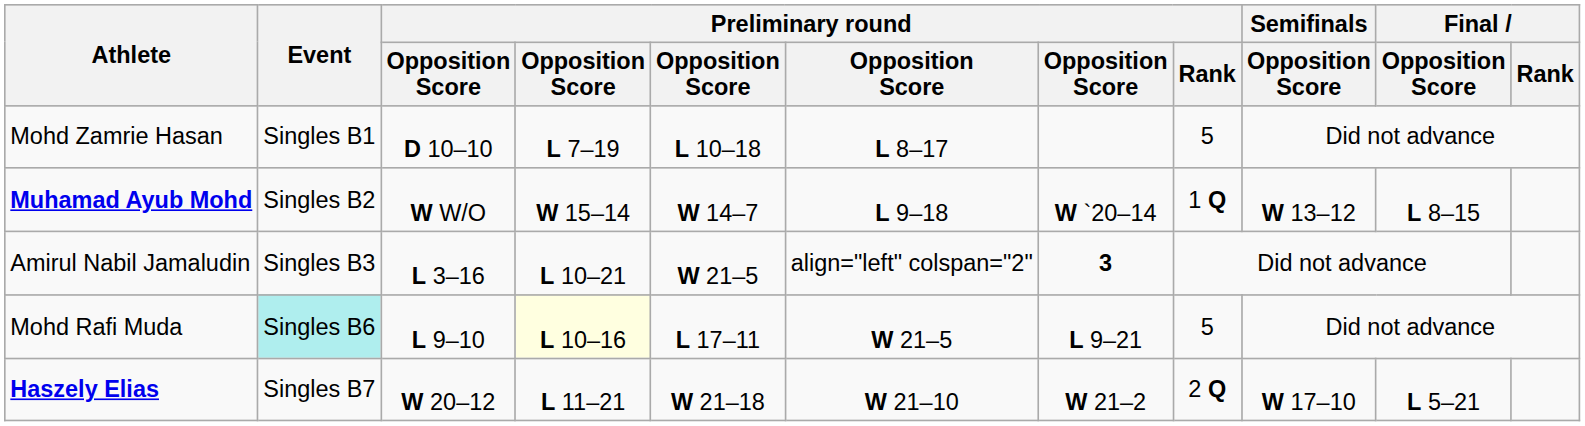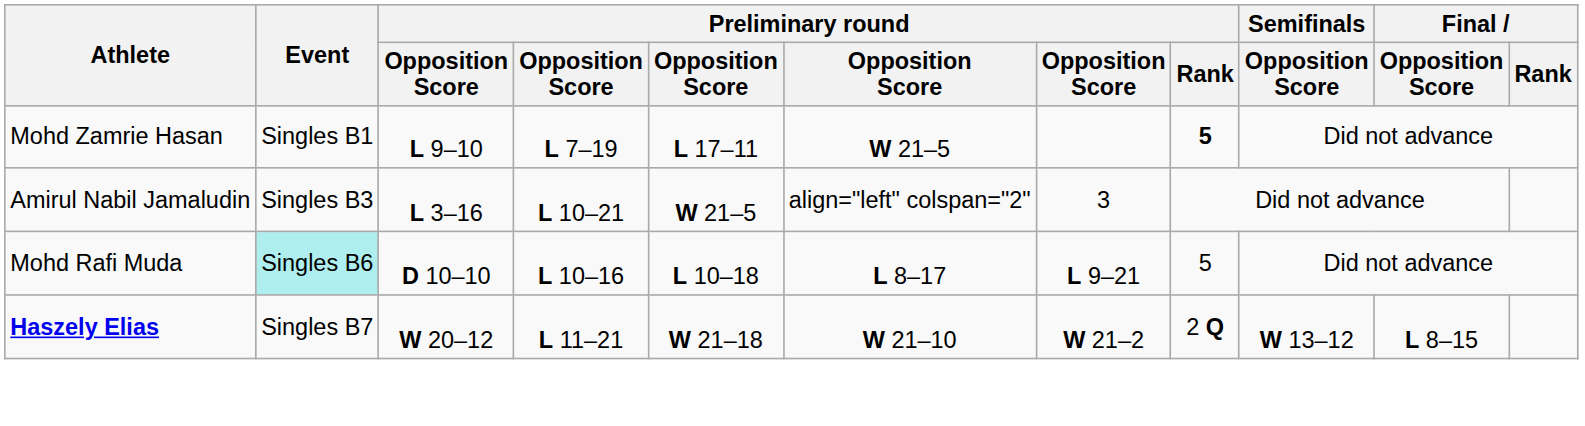(448, 150) D 10–10 -> (446, 150) L 9–10
(718, 150) L 10–18 -> (716, 150) L 17–11
(912, 150) L 8–17 -> (910, 150) W 21–5
(1207, 137) normal -> (1205, 137) bold
- row: (131, 200)
(1106, 263) bold -> (1104, 200) normal
(448, 340) L 9–10 -> (446, 276) D 10–10
(583, 340) lightyellow background -> (581, 276) no background
(718, 340) L 17–11 -> (716, 276) L 10–18
(912, 340) W 21–5 -> (910, 276) L 8–17
(1309, 403) W 17–10 -> (1307, 340) W 13–12
(1444, 403) L 5–21 -> (1442, 340) L 8–15
